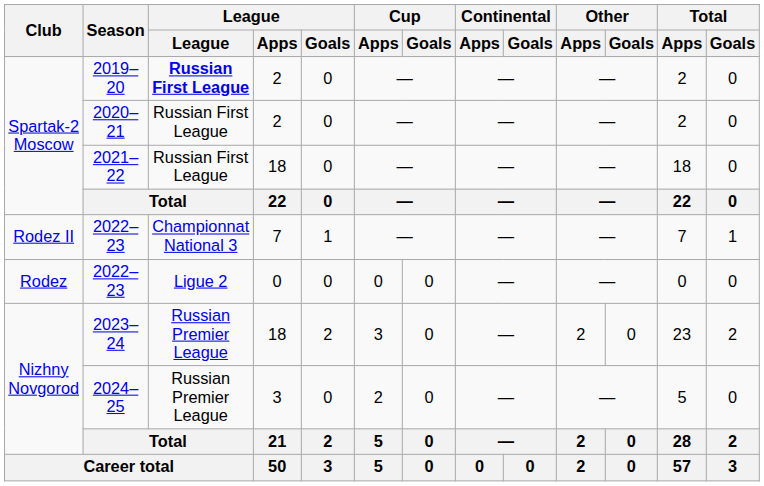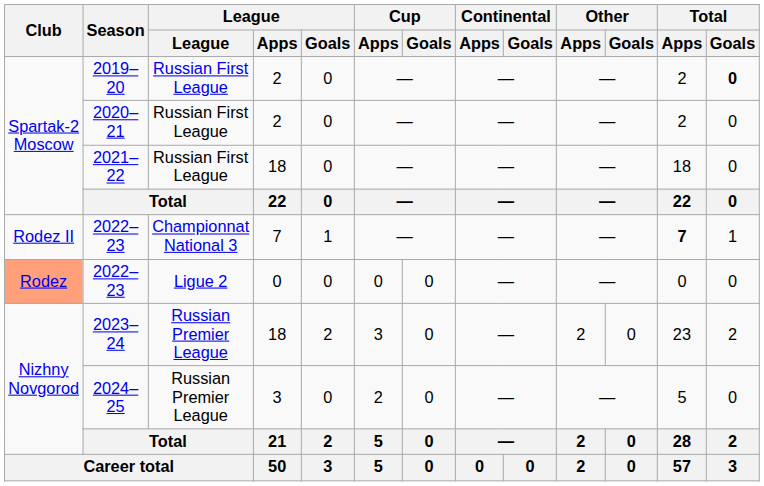(201, 78) bold -> (201, 78) normal
(733, 78) normal -> (733, 78) bold
(682, 236) normal -> (682, 236) bold
(44, 281) no background -> (44, 281) lightsalmon background
